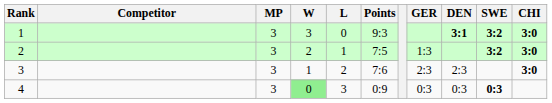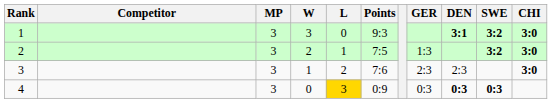(309, 88) lightgreen background -> (309, 88) no background
(344, 88) no background -> (344, 88) gold background
(459, 88) normal -> (459, 88) bold
